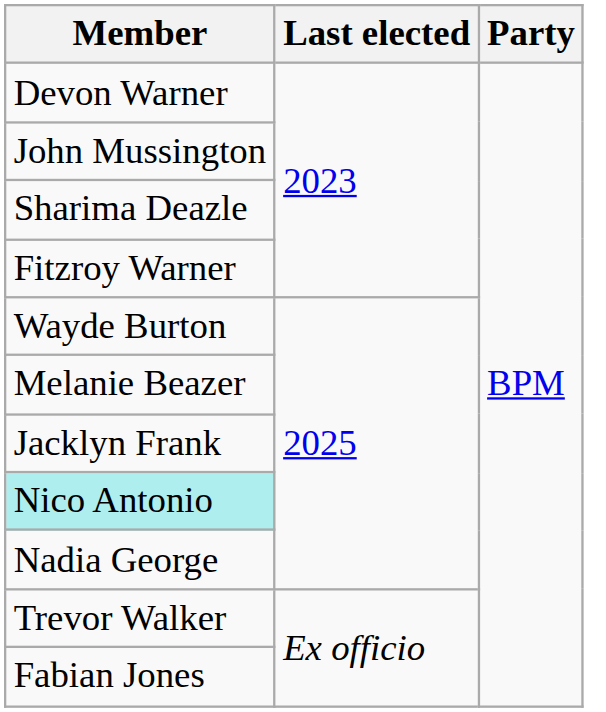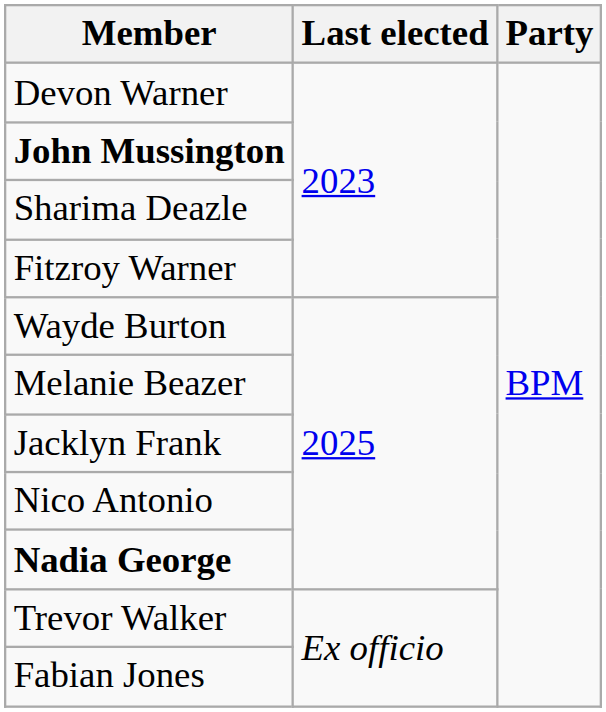(140, 150) normal -> (149, 150) bold
(113, 500) paleturquoise background -> (113, 500) no background
(116, 558) normal -> (122, 558) bold
